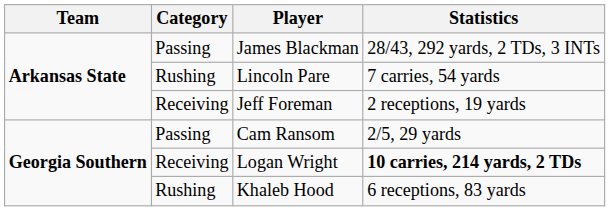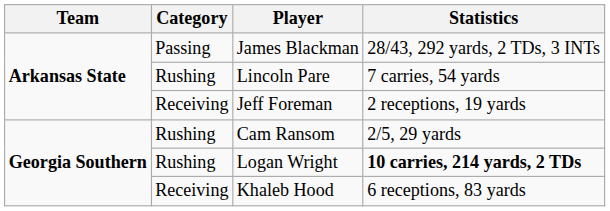(183, 133) Passing -> (185, 133) Rushing
(192, 162) Receiving -> (185, 162) Rushing
(185, 190) Rushing -> (192, 190) Receiving
